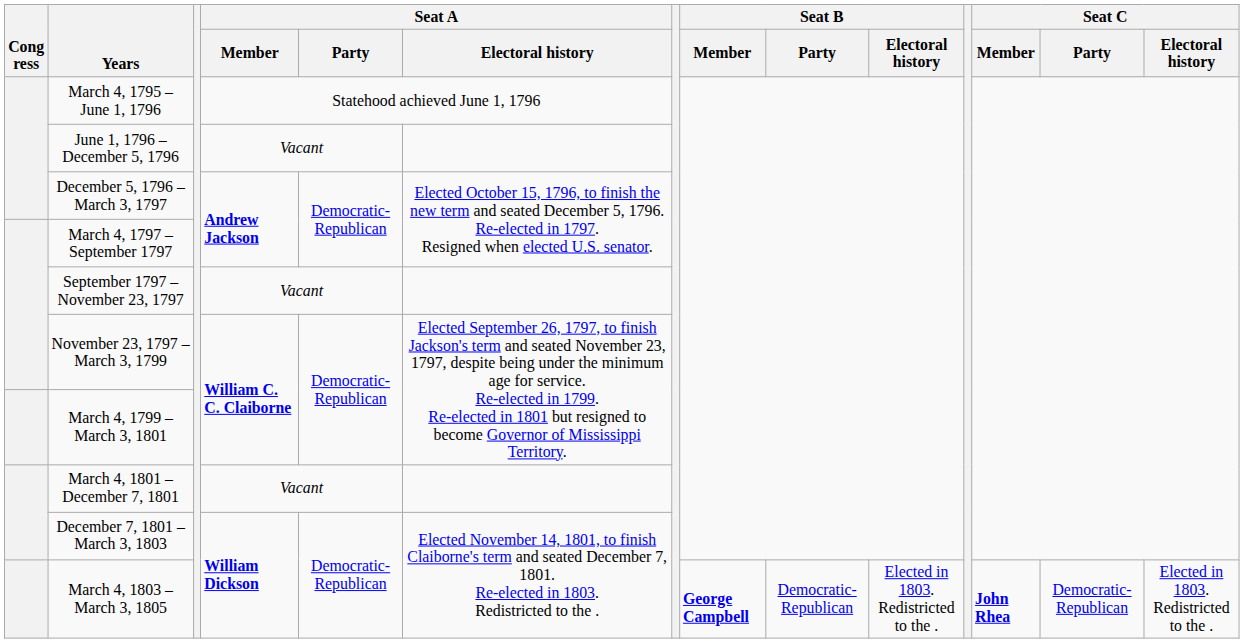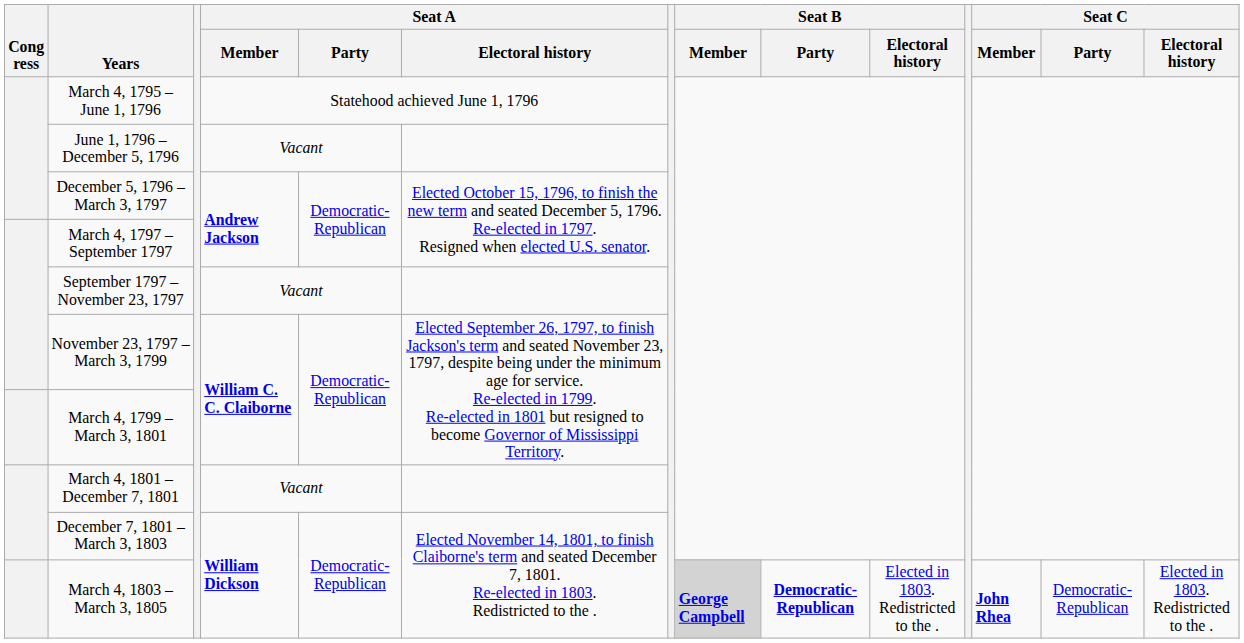(716, 607) no background -> (712, 607) lightgrey background
(817, 598) normal -> (815, 598) bold
